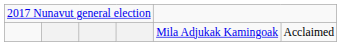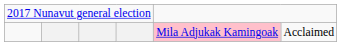(217, 32) no background -> (217, 32) pink background
